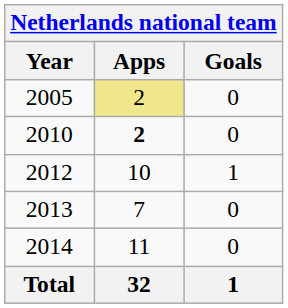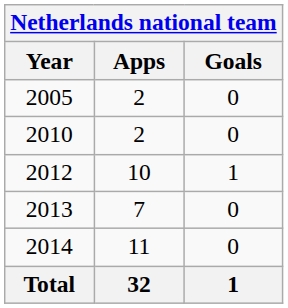(139, 97) khaki background -> (139, 97) no background
(139, 135) bold -> (139, 135) normal
